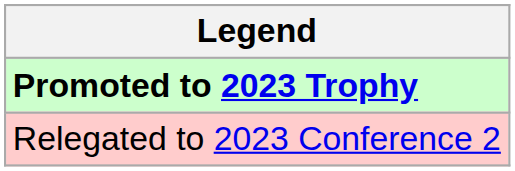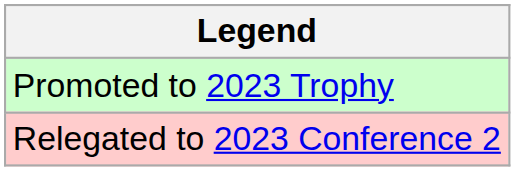(215, 84) bold -> (203, 84) normal
